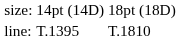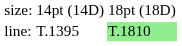(129, 31) no background -> (129, 31) lightgreen background
